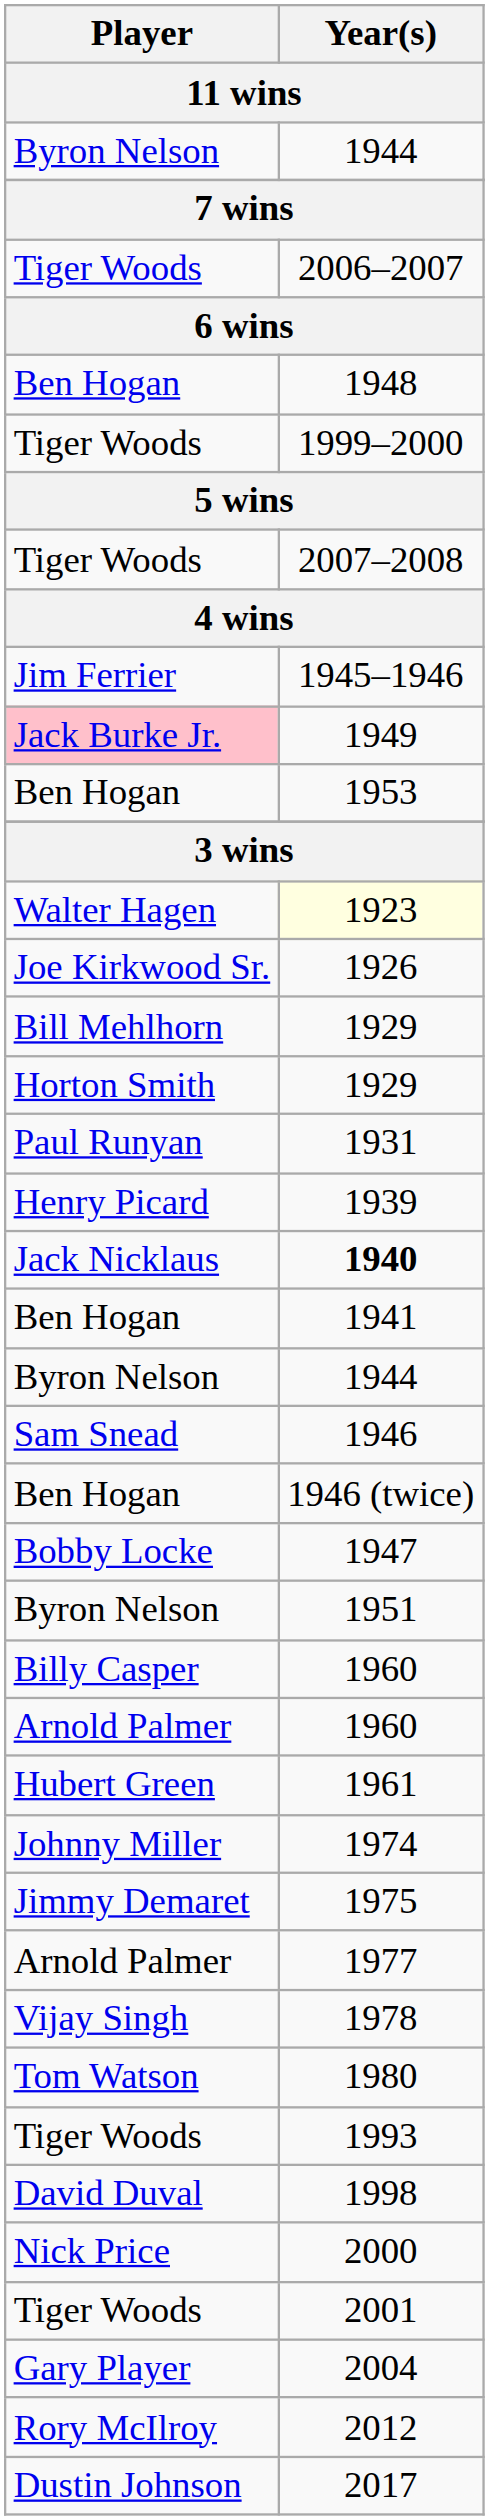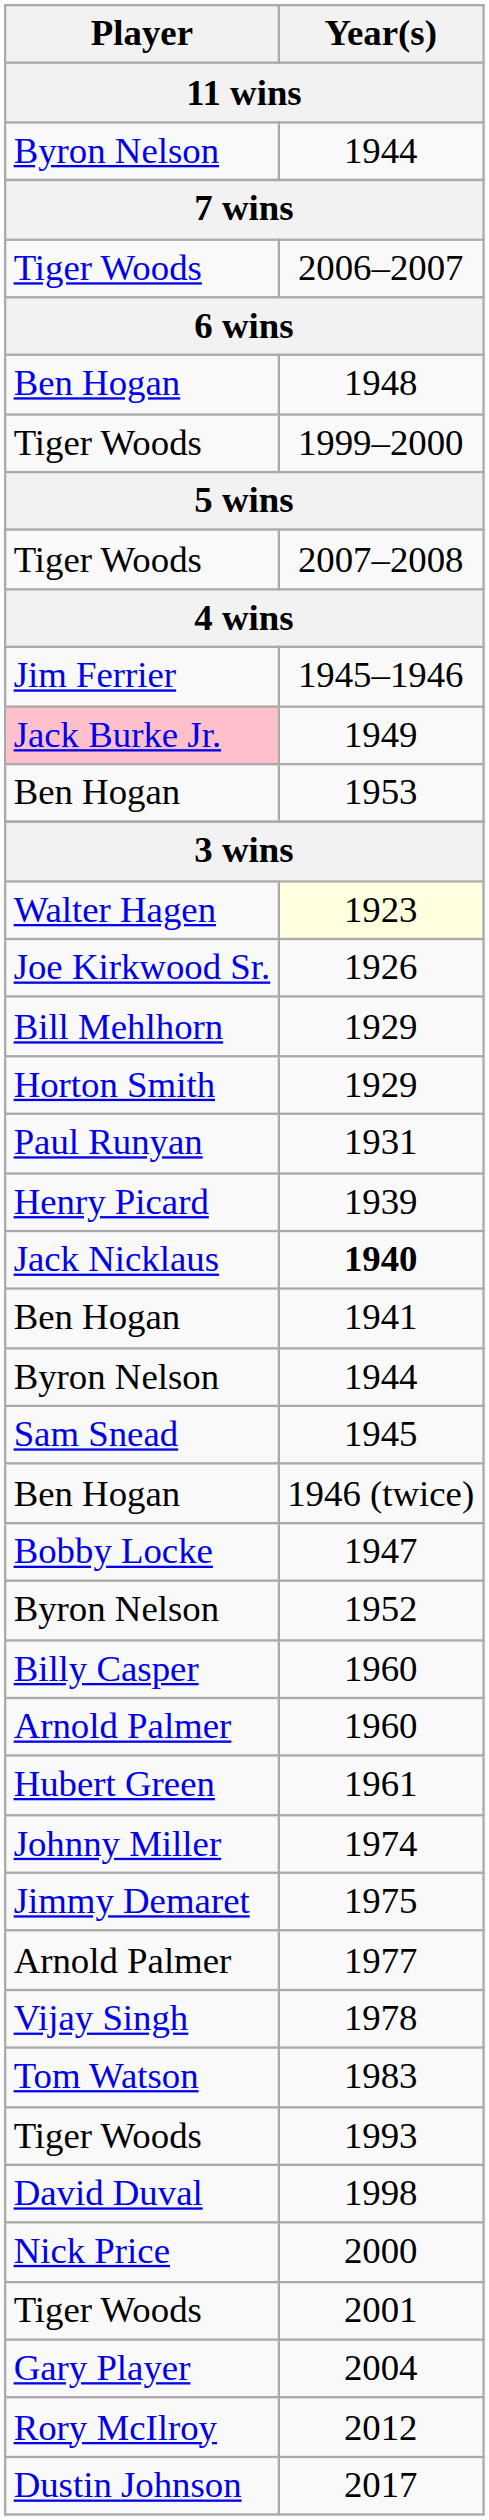(381, 1434) 1946 -> (381, 1434) 1945
(381, 1609) 1951 -> (381, 1609) 1952
(381, 2076) 1980 -> (381, 2076) 1983
